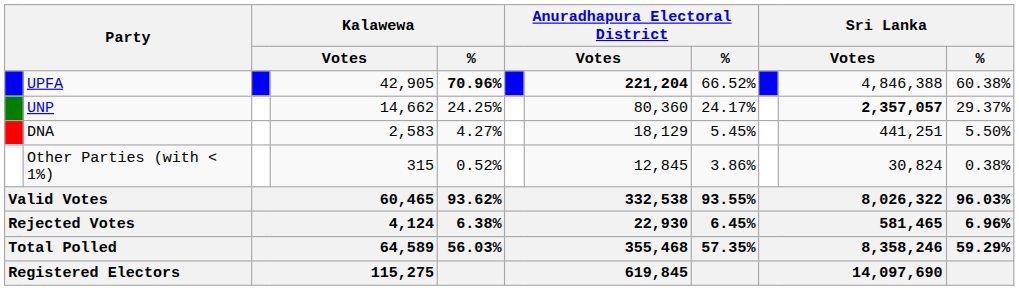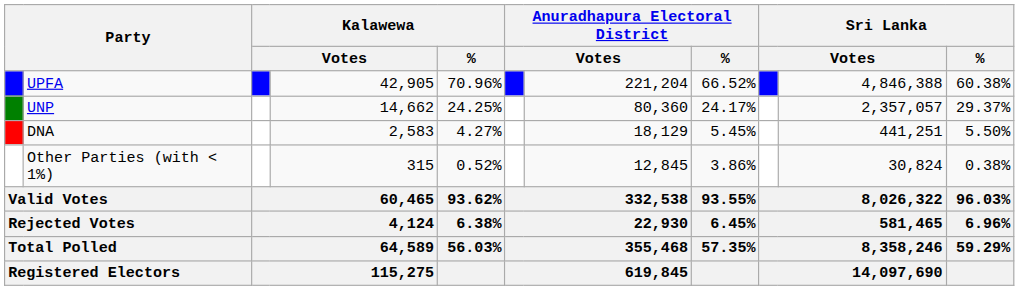(474, 83) bold -> (474, 83) normal
(656, 83) bold -> (656, 83) normal
(902, 108) bold -> (902, 108) normal
